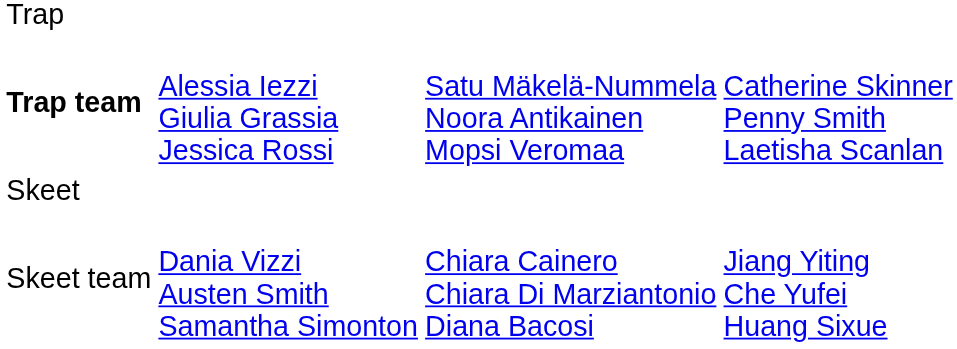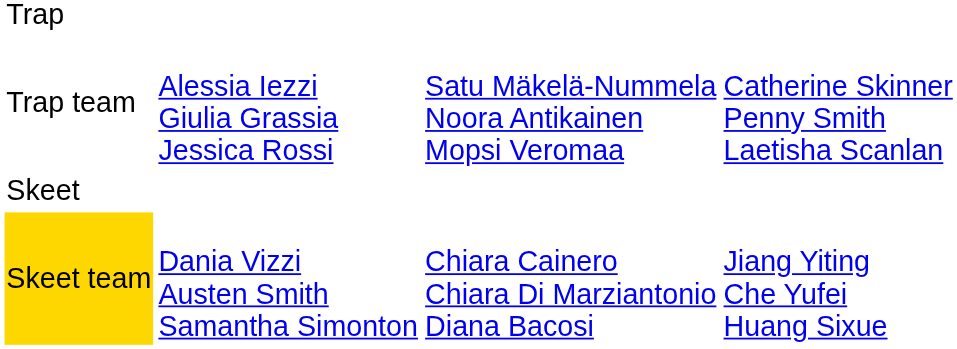(74, 102) bold -> (71, 102) normal
(79, 278) no background -> (79, 278) gold background
